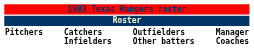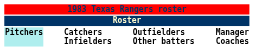(24, 32) no background -> (24, 32) paleturquoise background
